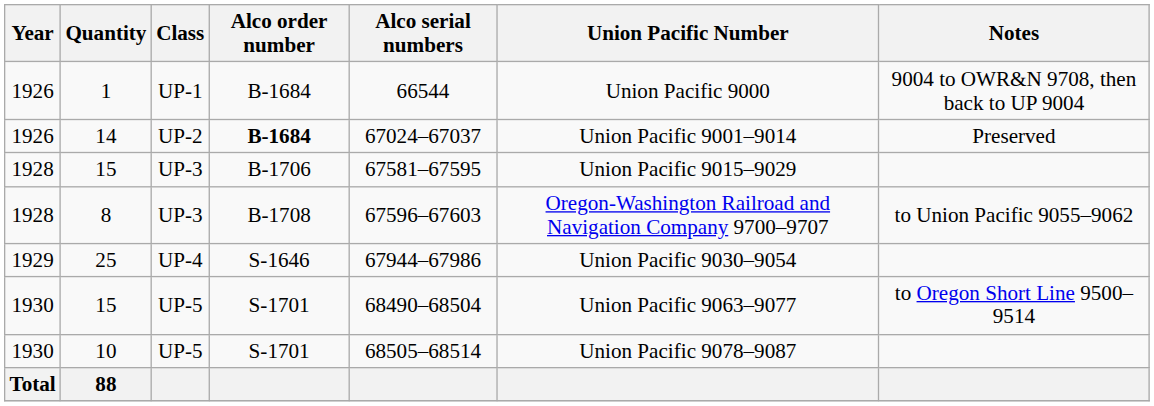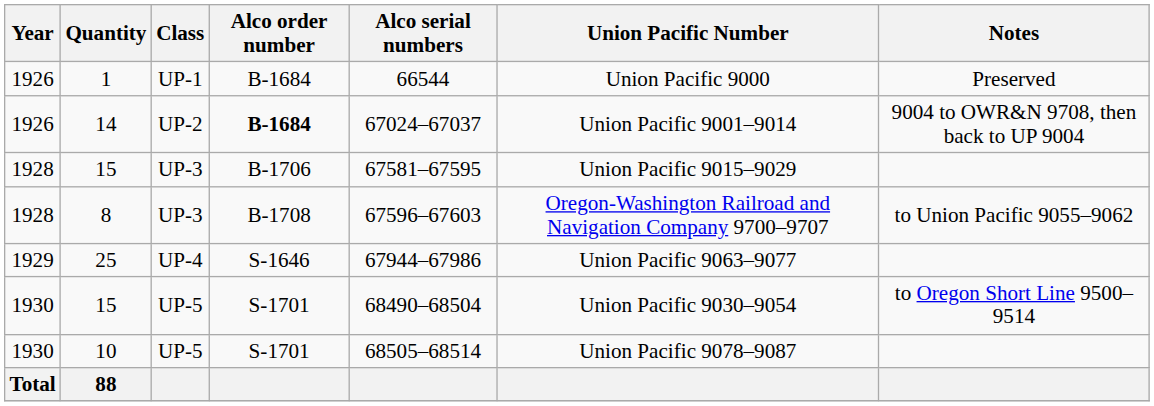(1014, 90) 9004 to OWR&N 9708, then back to UP 9004 -> (1014, 78) Preserved
(1014, 135) Preserved -> (1014, 123) 9004 to OWR&N 9708, then back to UP 9004
(688, 260) Union Pacific 9030–9054 -> (688, 260) Union Pacific 9063–9077
(688, 305) Union Pacific 9063–9077 -> (688, 305) Union Pacific 9030–9054
